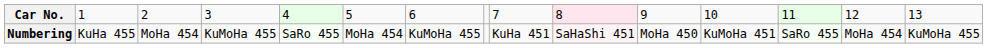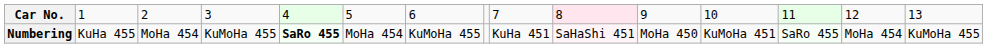(311, 34) normal -> (311, 34) bold
